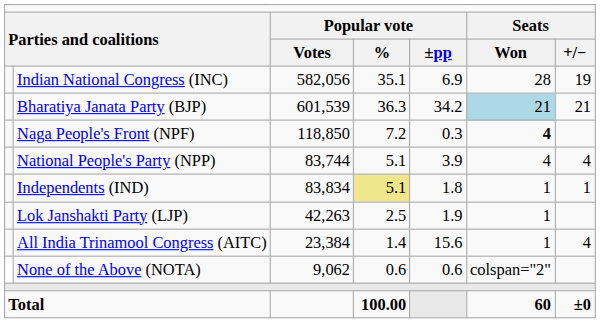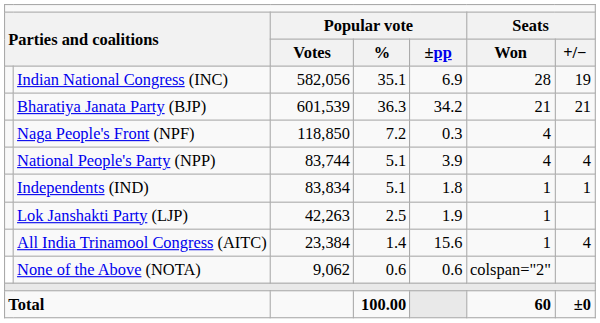(543, 107) lightblue background -> (543, 107) no background
(547, 134) bold -> (547, 134) normal
(396, 188) khaki background -> (396, 188) no background
